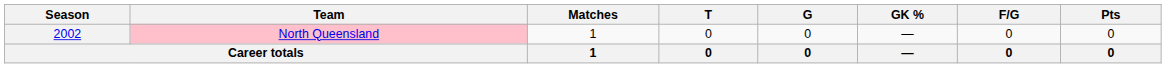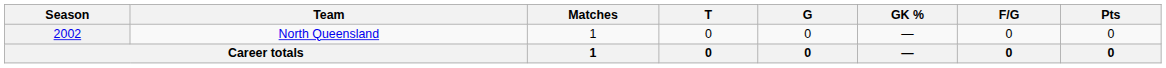(329, 34) pink background -> (329, 34) no background
